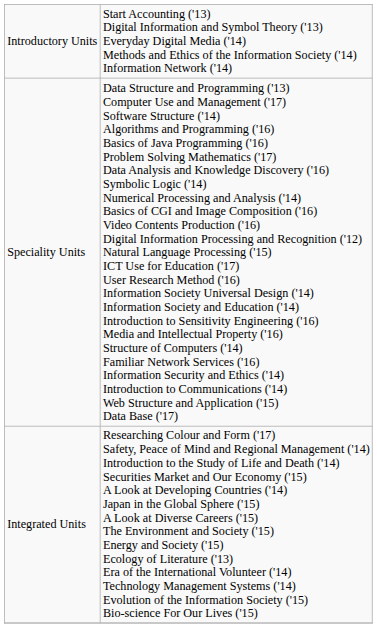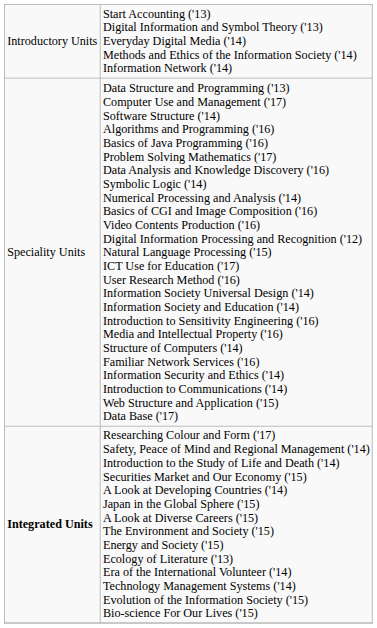(47, 524) normal -> (50, 524) bold
